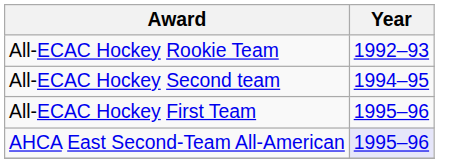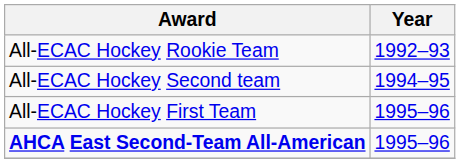(177, 142) normal -> (187, 142) bold
(391, 142) lavender background -> (412, 142) no background
